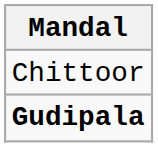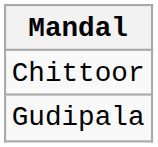(78, 118) bold -> (78, 118) normal
